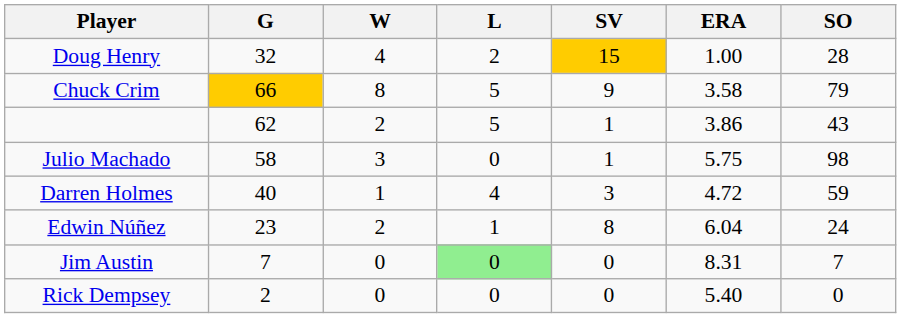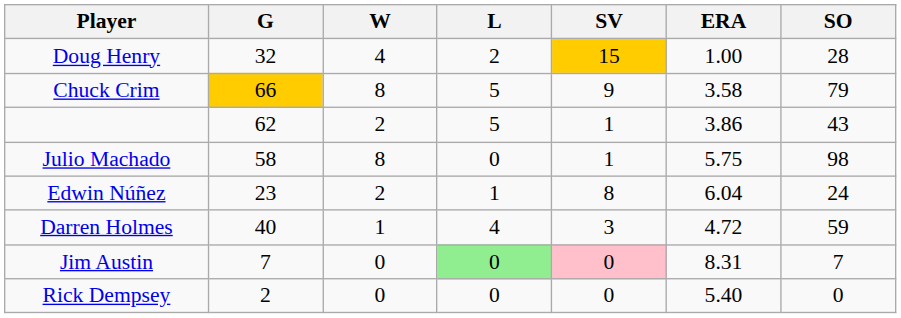(380, 158) 3 -> (380, 158) 8
rows swapped: (106, 192) <-> (106, 227)
(609, 261) no background -> (609, 261) pink background
